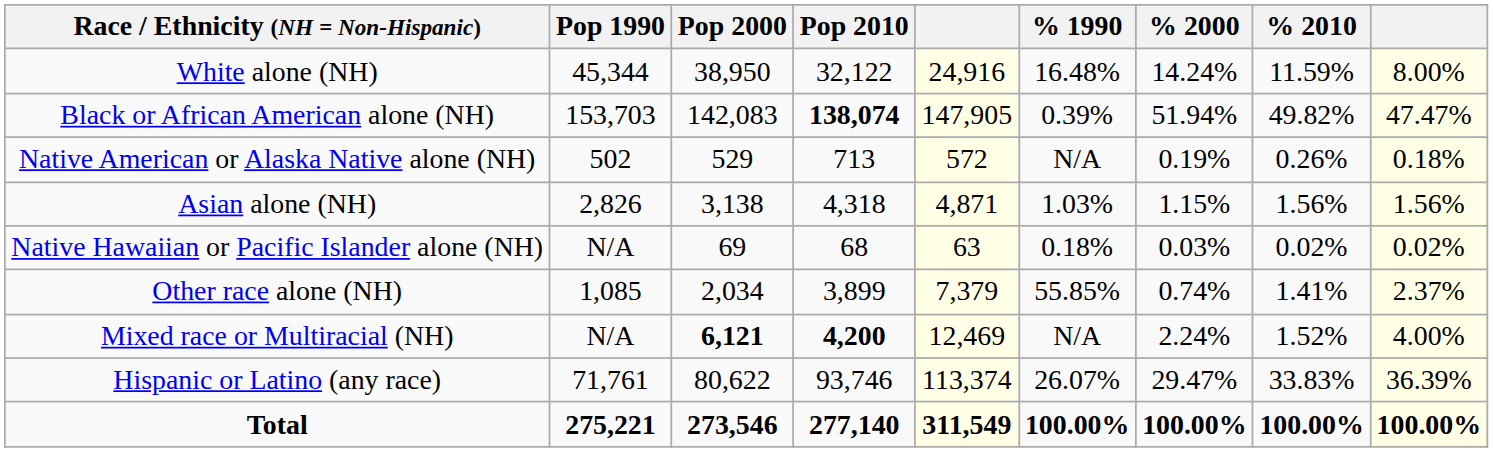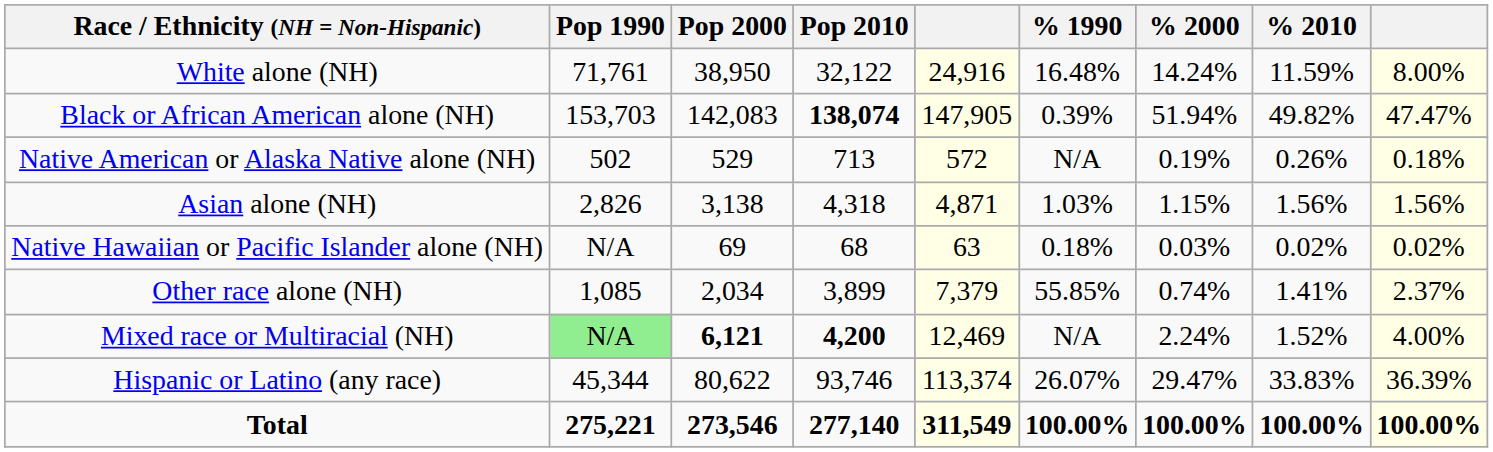(610, 70) 45,344 -> (610, 70) 71,761
(610, 335) no background -> (610, 335) lightgreen background
(610, 379) 71,761 -> (610, 379) 45,344
